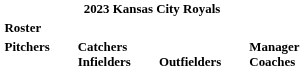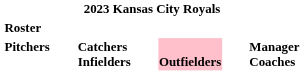(190, 61) no background -> (190, 61) pink background
